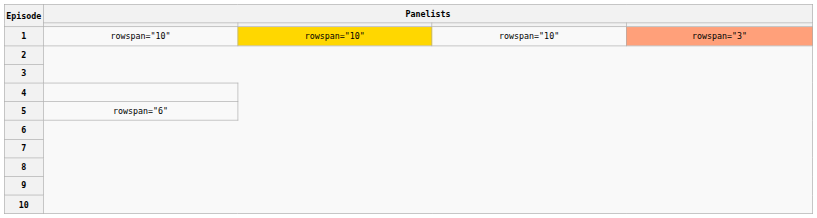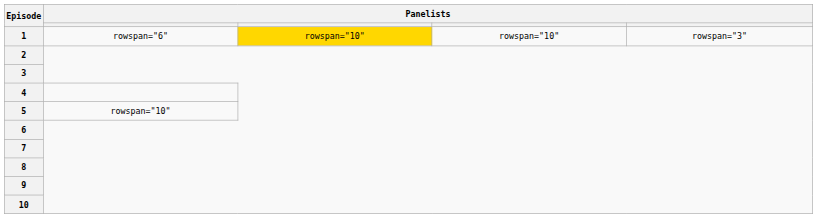(140, 36) rowspan="10" -> (140, 36) rowspan="6"
(719, 36) lightsalmon background -> (719, 36) no background
(140, 111) rowspan="6" -> (140, 111) rowspan="10"
